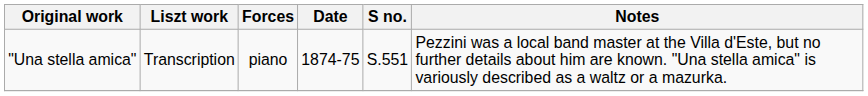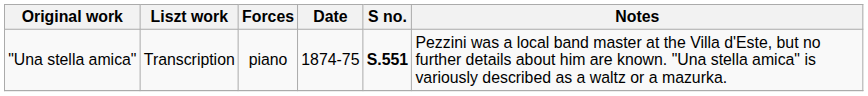(387, 60) normal -> (387, 60) bold
